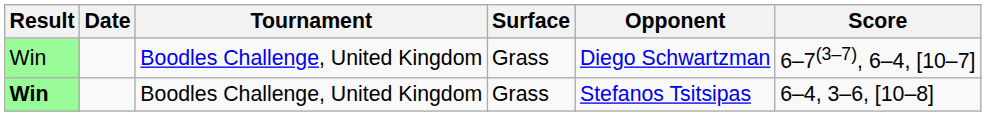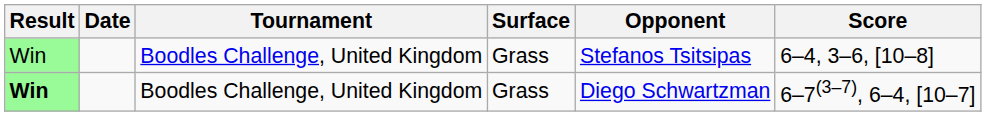(675, 57) Diego Schwartzman -> (666, 55) Stefanos Tsitsipas
(878, 58) 6–7(3–7), 6–4, [10–7] -> (857, 55) 6–4, 3–6, [10–8]
(666, 94) Stefanos Tsitsipas -> (675, 91) Diego Schwartzman
(857, 94) 6–4, 3–6, [10–8] -> (878, 91) 6–7(3–7), 6–4, [10–7]
